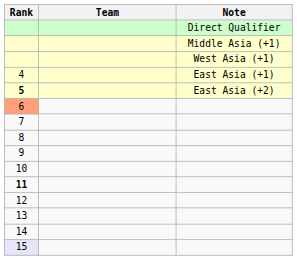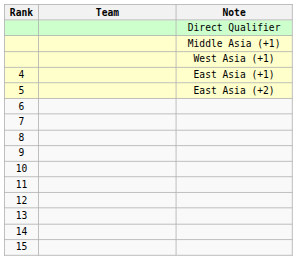(21, 91) bold -> (21, 91) normal
(21, 106) lightsalmon background -> (21, 106) no background
(21, 185) bold -> (21, 185) normal
(21, 247) lavender background -> (21, 247) no background
